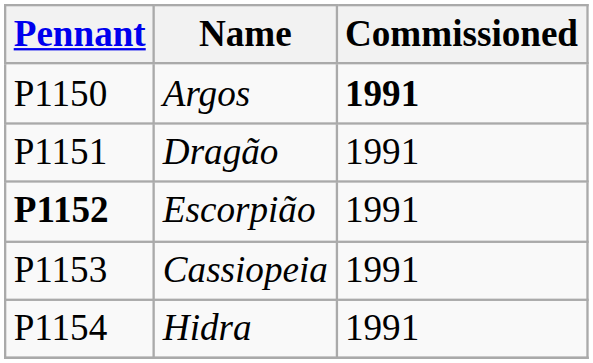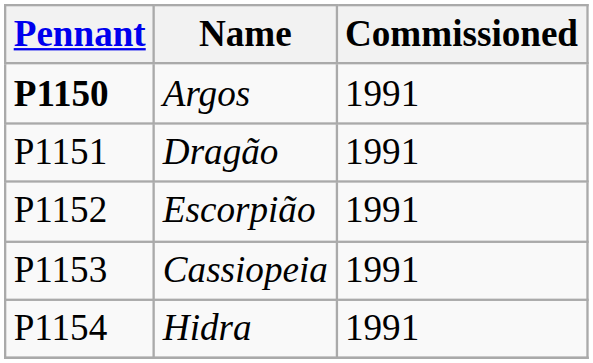(60, 92) normal -> (61, 92) bold
(382, 92) bold -> (382, 92) normal
(61, 210) bold -> (60, 210) normal
